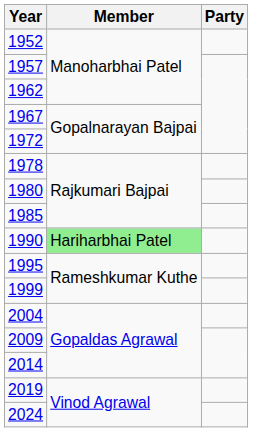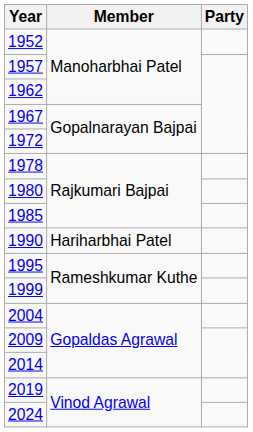(111, 240) lightgreen background -> (111, 240) no background
